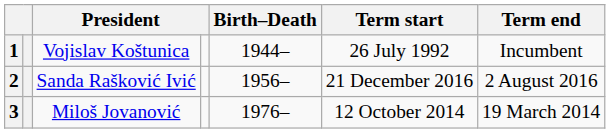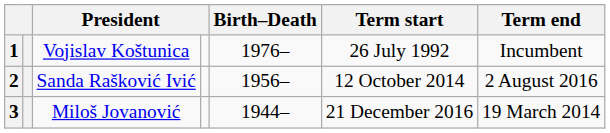(265, 50) 1944– -> (265, 50) 1976–
(399, 81) 21 December 2016 -> (399, 81) 12 October 2014
(265, 111) 1976– -> (265, 111) 1944–
(399, 111) 12 October 2014 -> (399, 111) 21 December 2016
